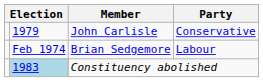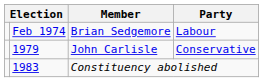rows swapped: (121, 49) <-> (114, 31)
(26, 67) lightblue background -> (26, 67) no background
